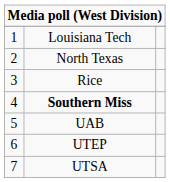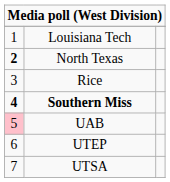(14, 59) normal -> (14, 59) bold
(14, 102) normal -> (14, 102) bold
(14, 123) no background -> (14, 123) pink background
